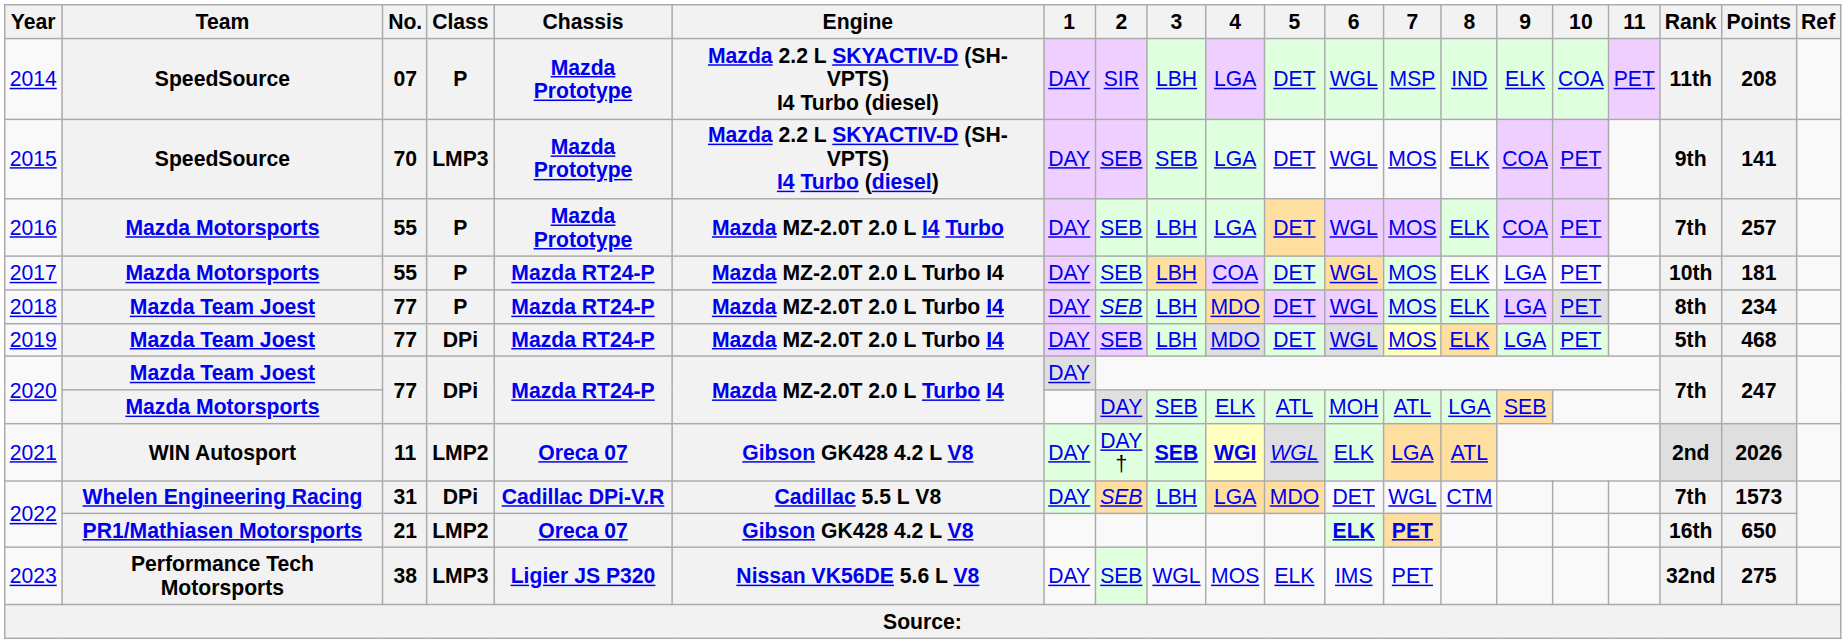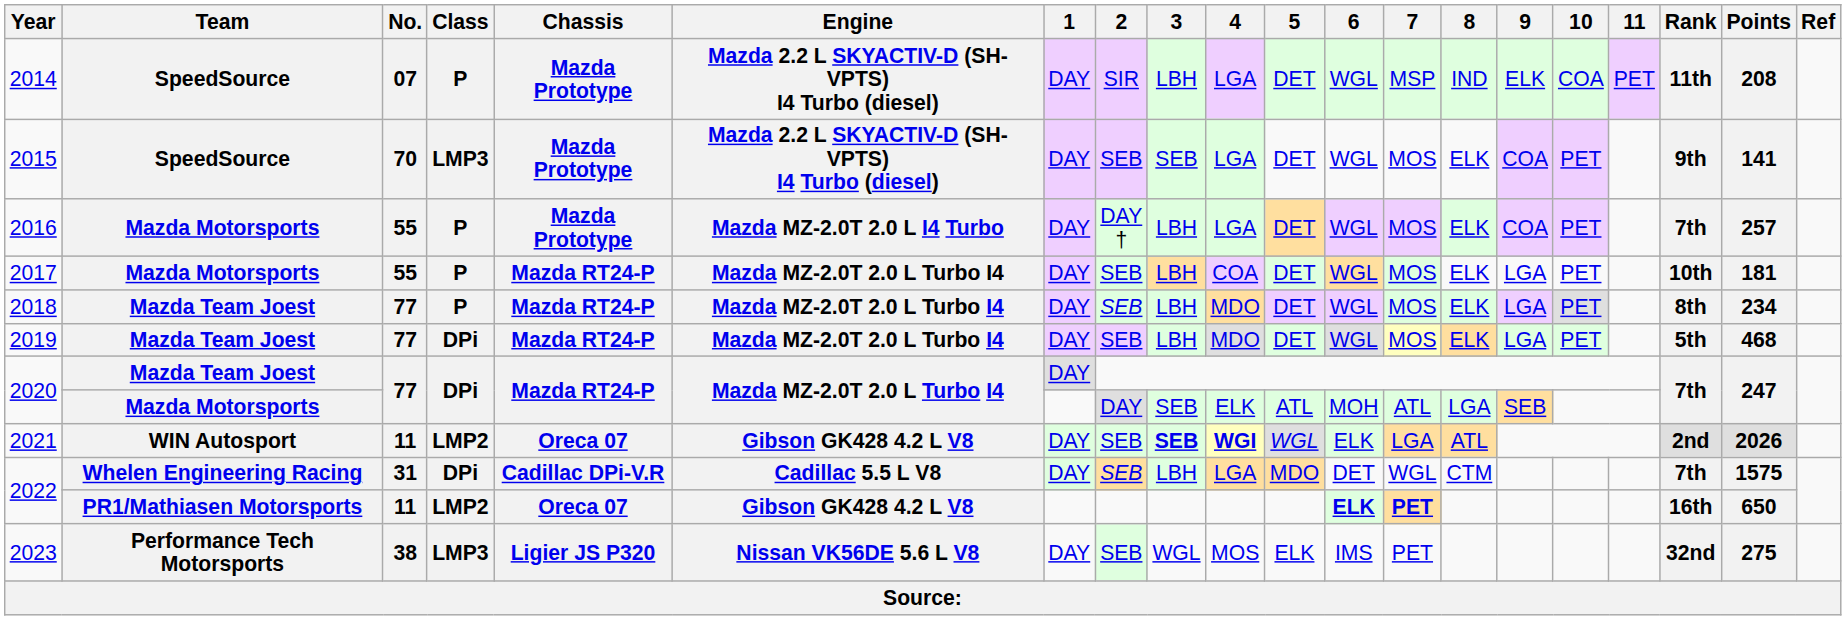(1121, 228) SEB -> (1121, 228) DAY †
(1121, 452) DAY † -> (1121, 440) SEB
(1759, 497) 1573 -> (1759, 474) 1575
(405, 531) 21 -> (405, 507) 11
